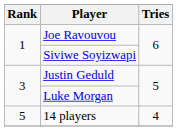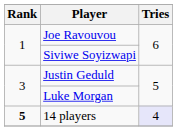(22, 116) normal -> (22, 116) bold
(156, 116) no background -> (156, 116) lavender background
